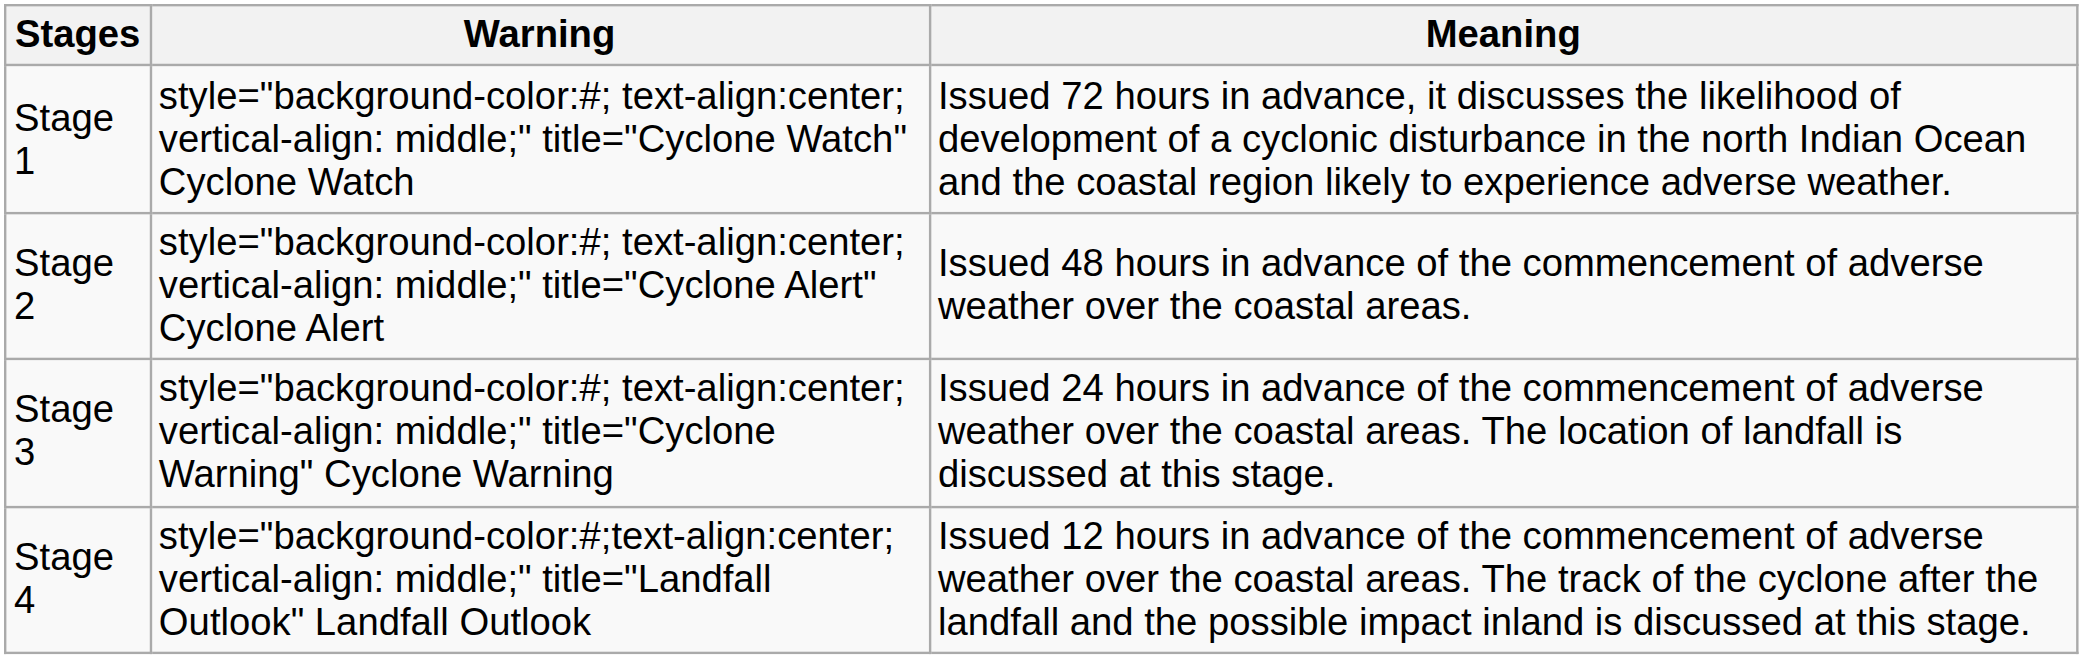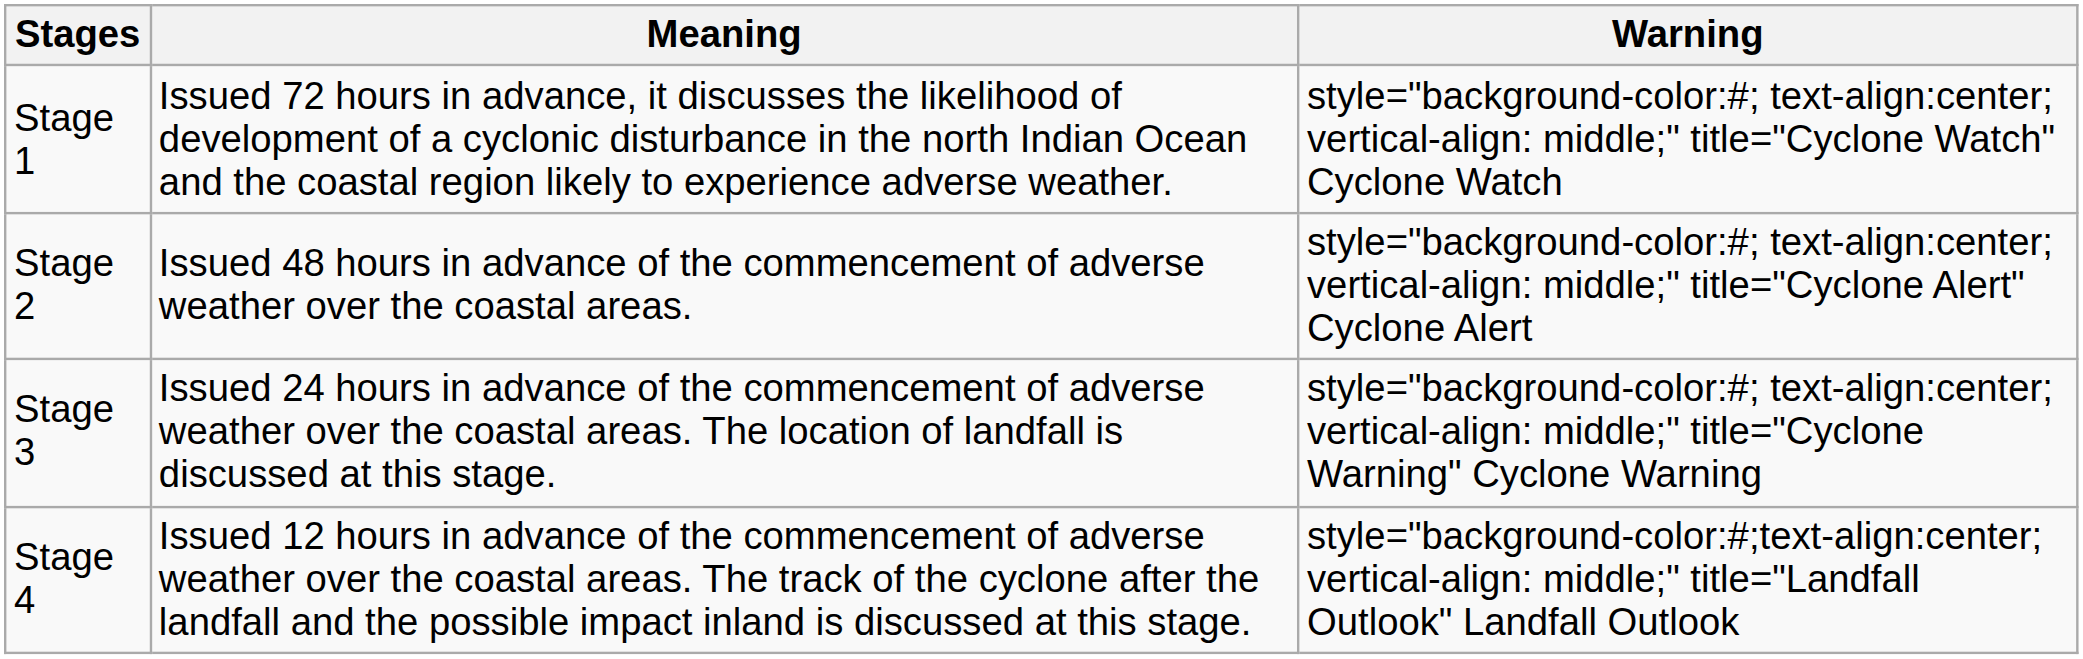columns swapped: (540, 34) <-> (1503, 34)
